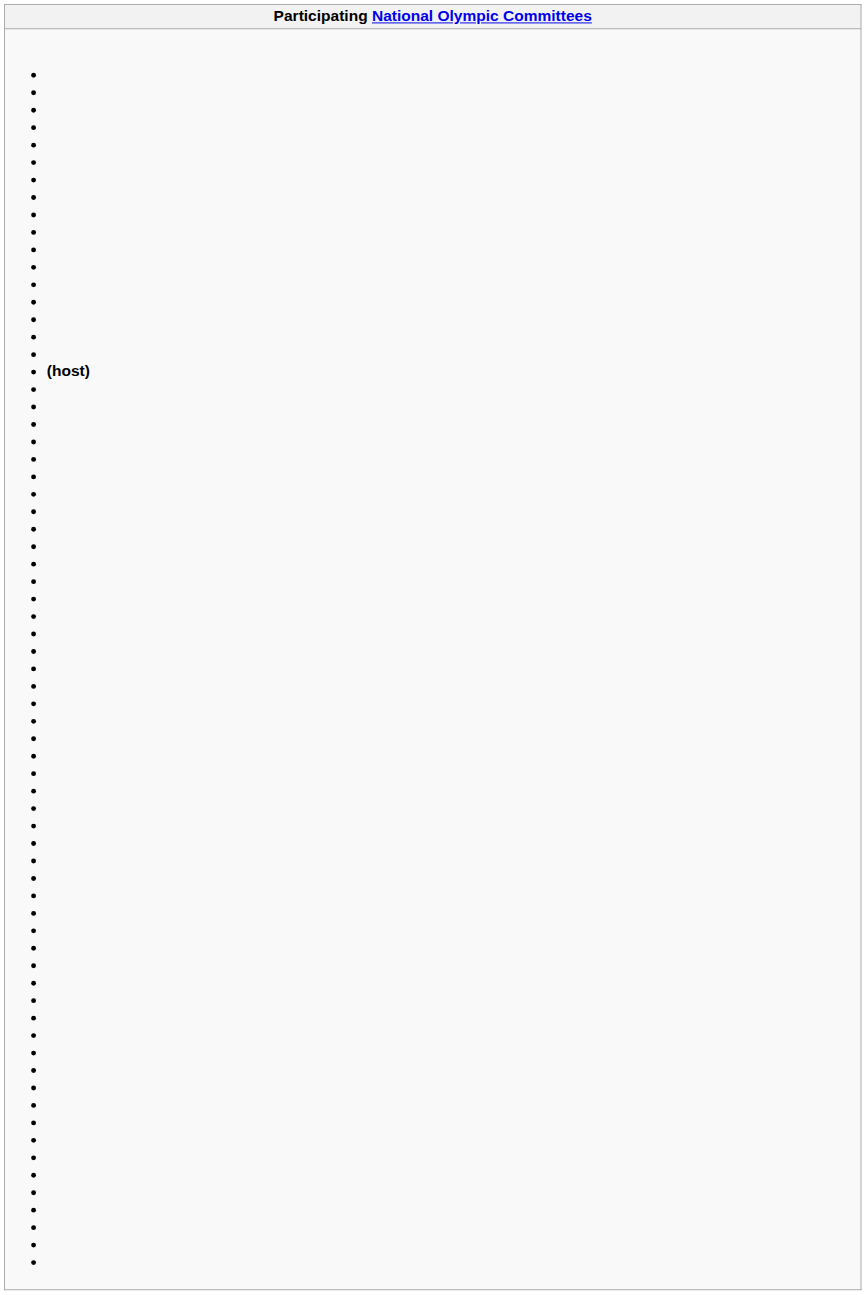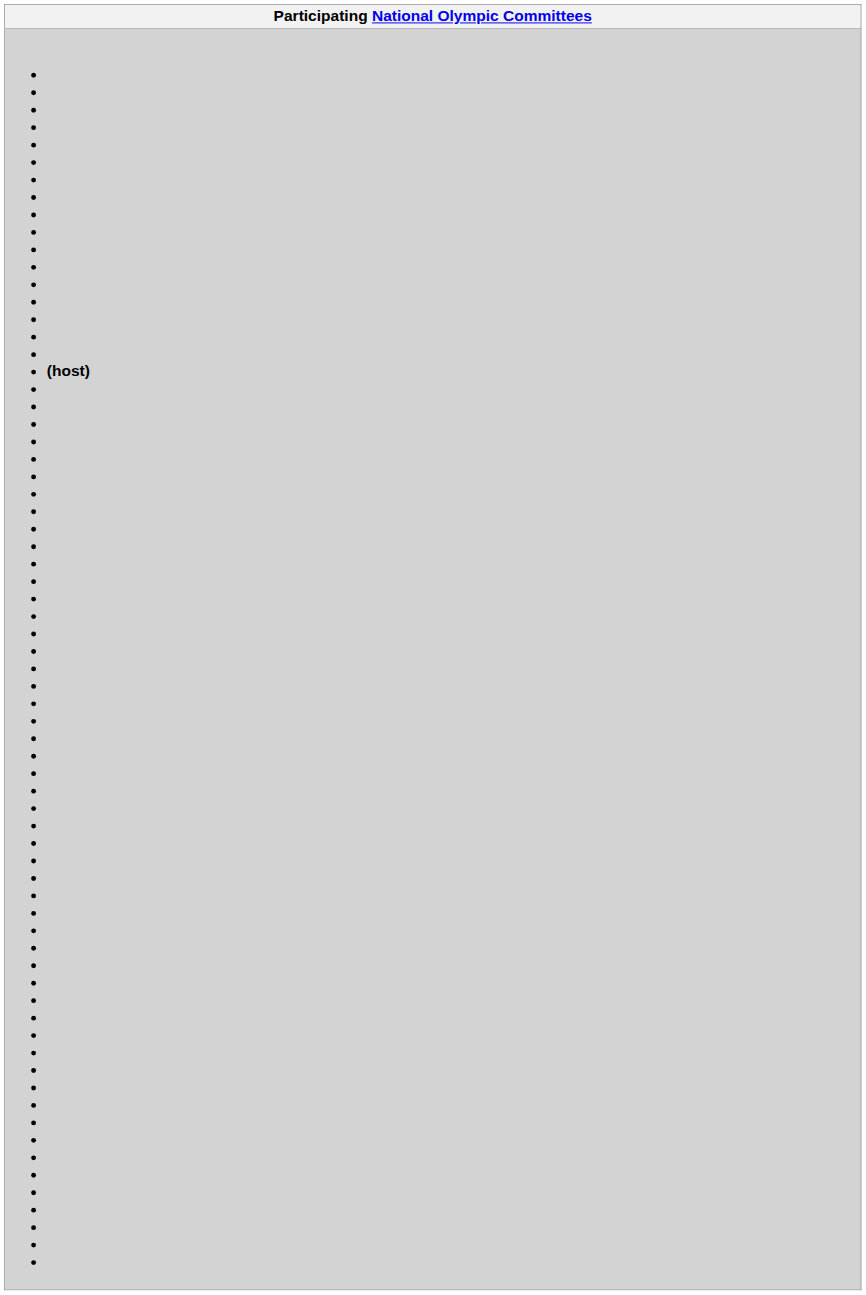(433, 668) no background -> (433, 668) lightgrey background
